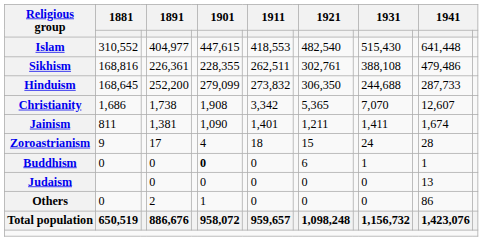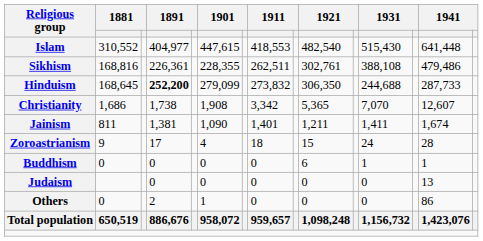(169, 85) normal -> (169, 85) bold
(203, 162) bold -> (203, 162) normal
